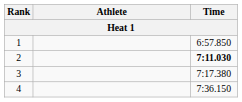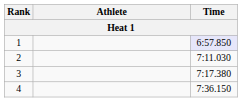(214, 43) no background -> (214, 43) lavender background
(214, 58) bold -> (214, 58) normal
